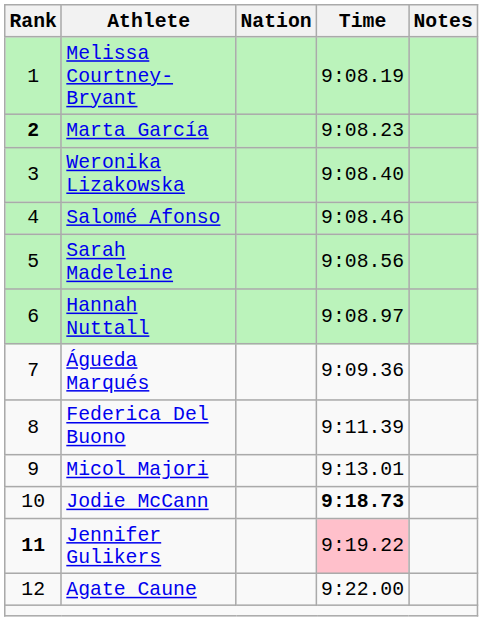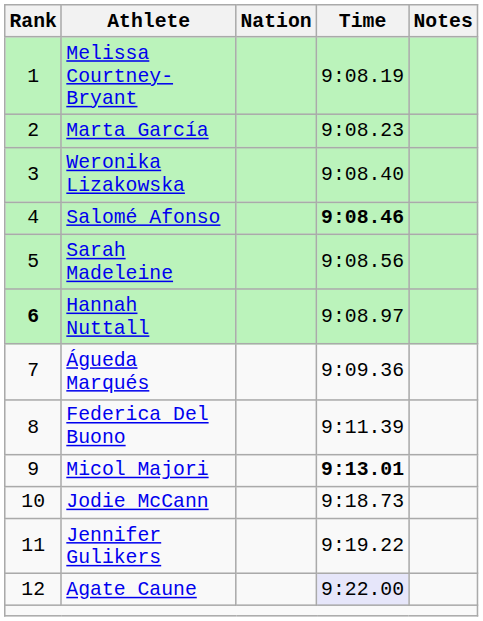(33, 131) bold -> (33, 131) normal
(363, 218) normal -> (363, 218) bold
(33, 317) normal -> (33, 317) bold
(363, 470) normal -> (363, 470) bold
(363, 503) bold -> (363, 503) normal
(33, 546) bold -> (33, 546) normal
(363, 546) pink background -> (363, 546) no background
(363, 590) no background -> (363, 590) lavender background
